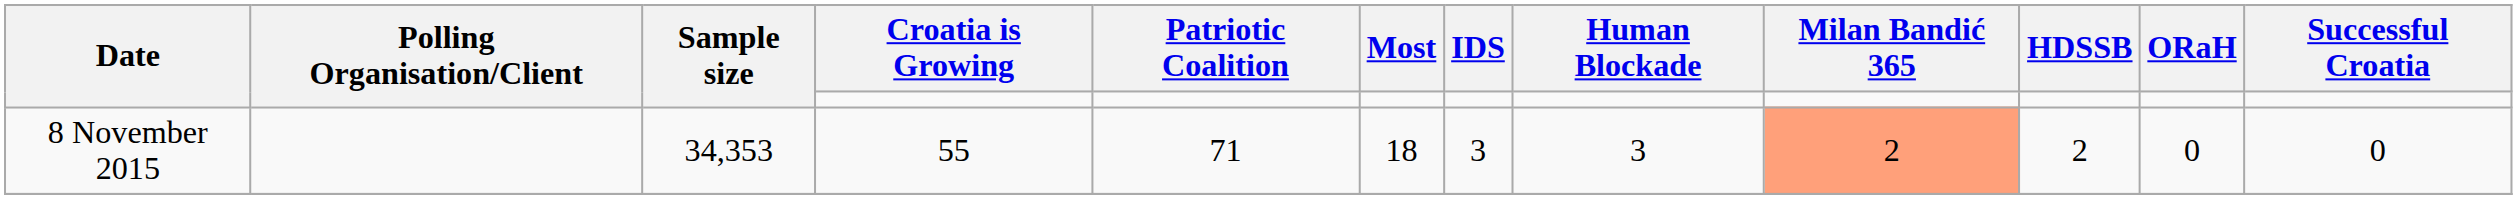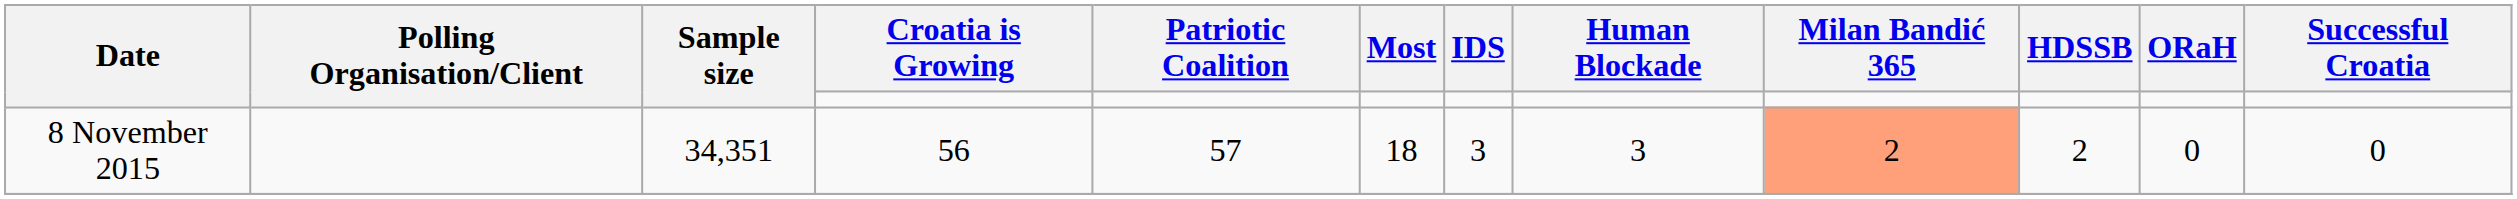(729, 150) 34,353 -> (729, 150) 34,351
(954, 150) 55 -> (954, 150) 56
(1225, 150) 71 -> (1225, 150) 57
